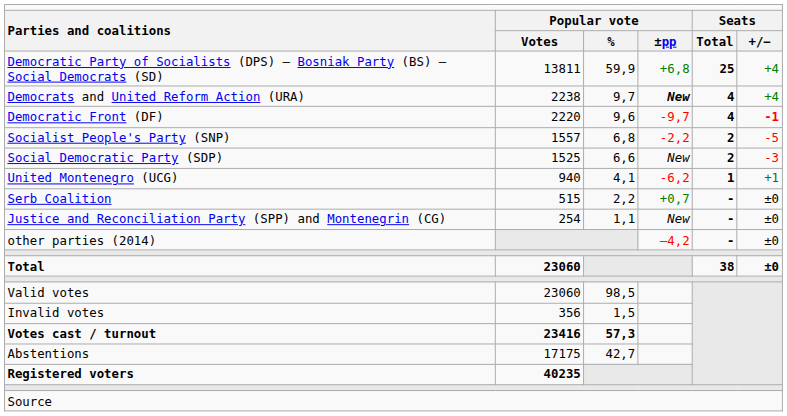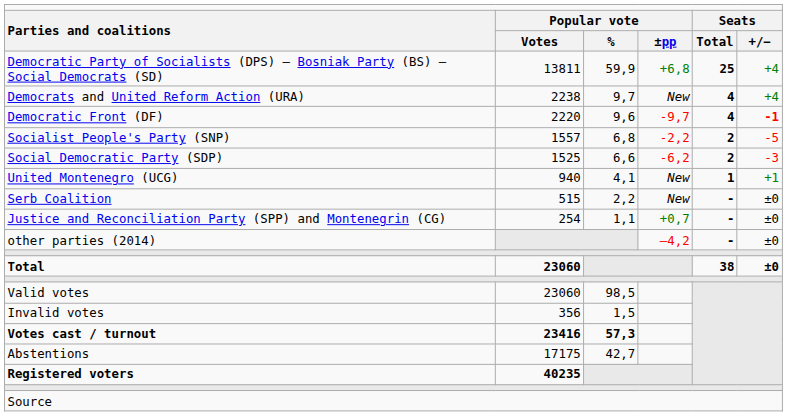(678, 96) bold -> (678, 96) normal
(678, 158) New -> (675, 158) -6,2
(675, 178) -6,2 -> (678, 178) New
(675, 199) +0,7 -> (678, 199) New
(678, 219) New -> (675, 219) +0,7
